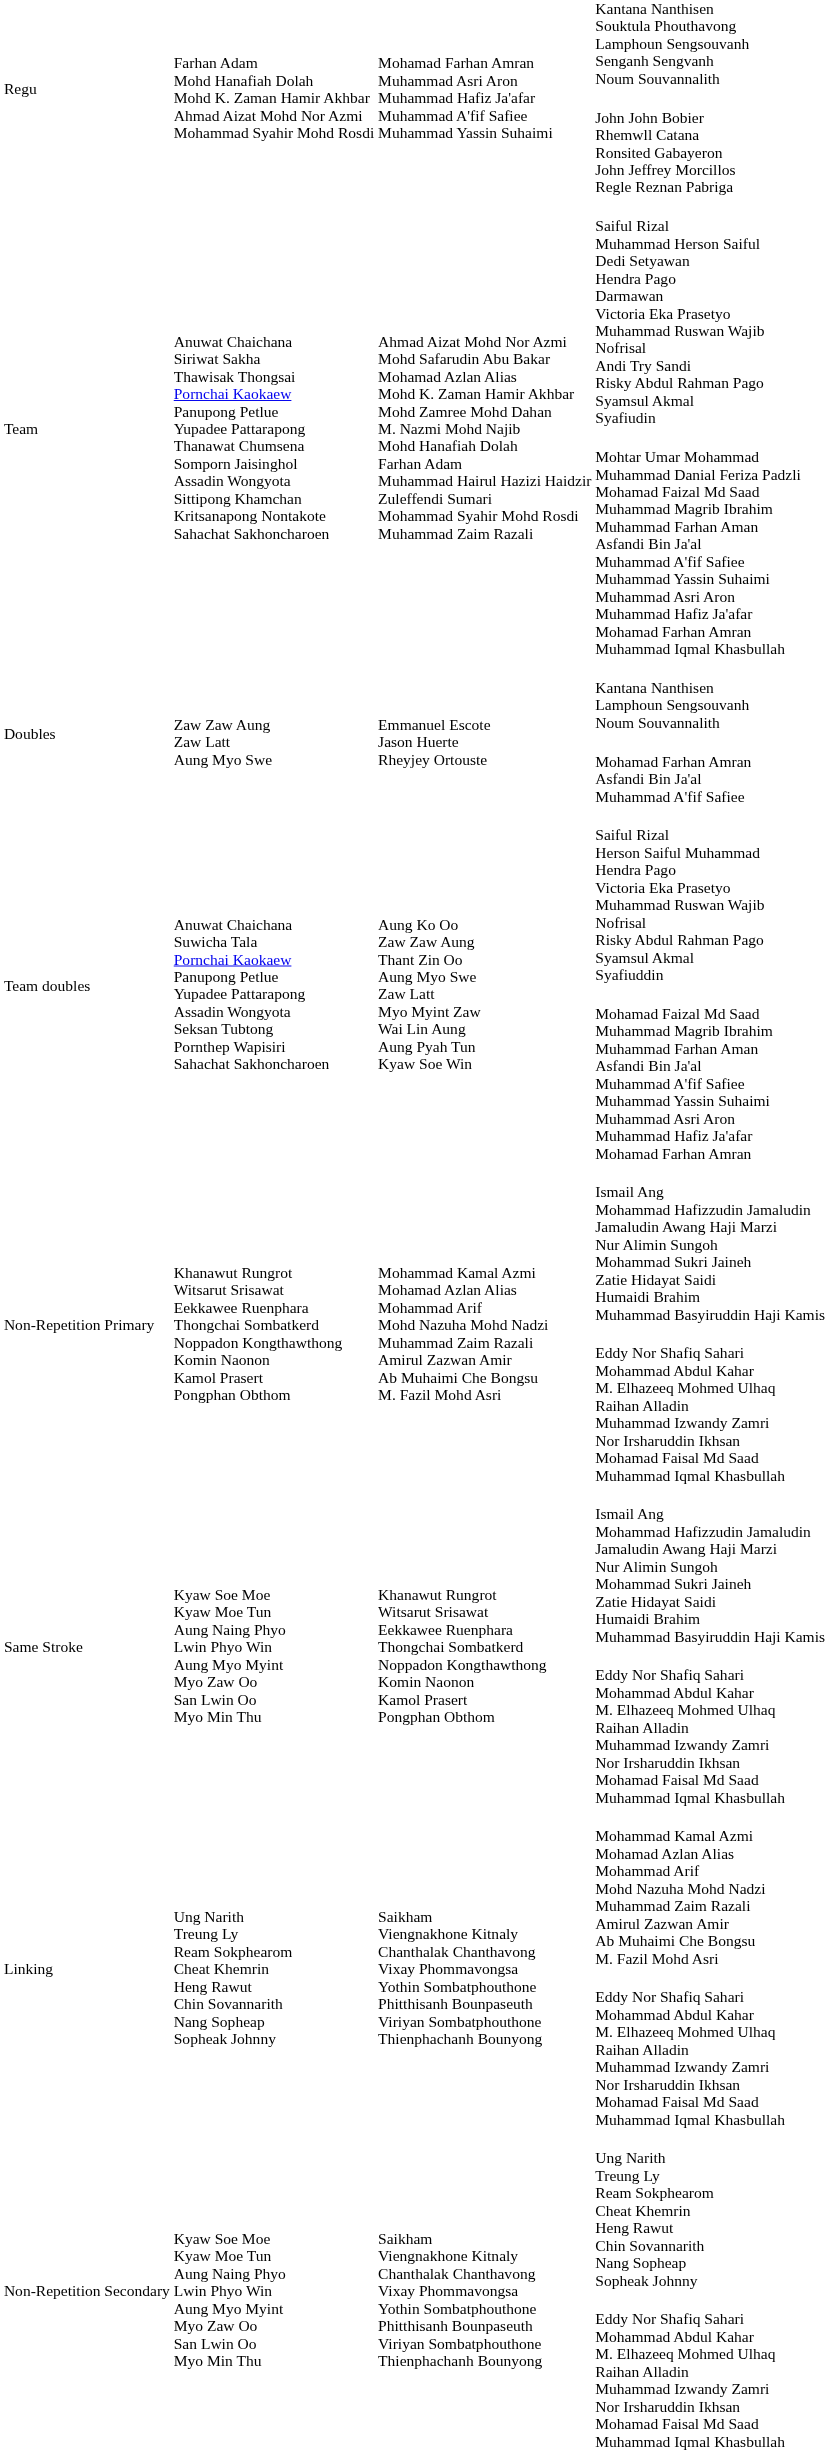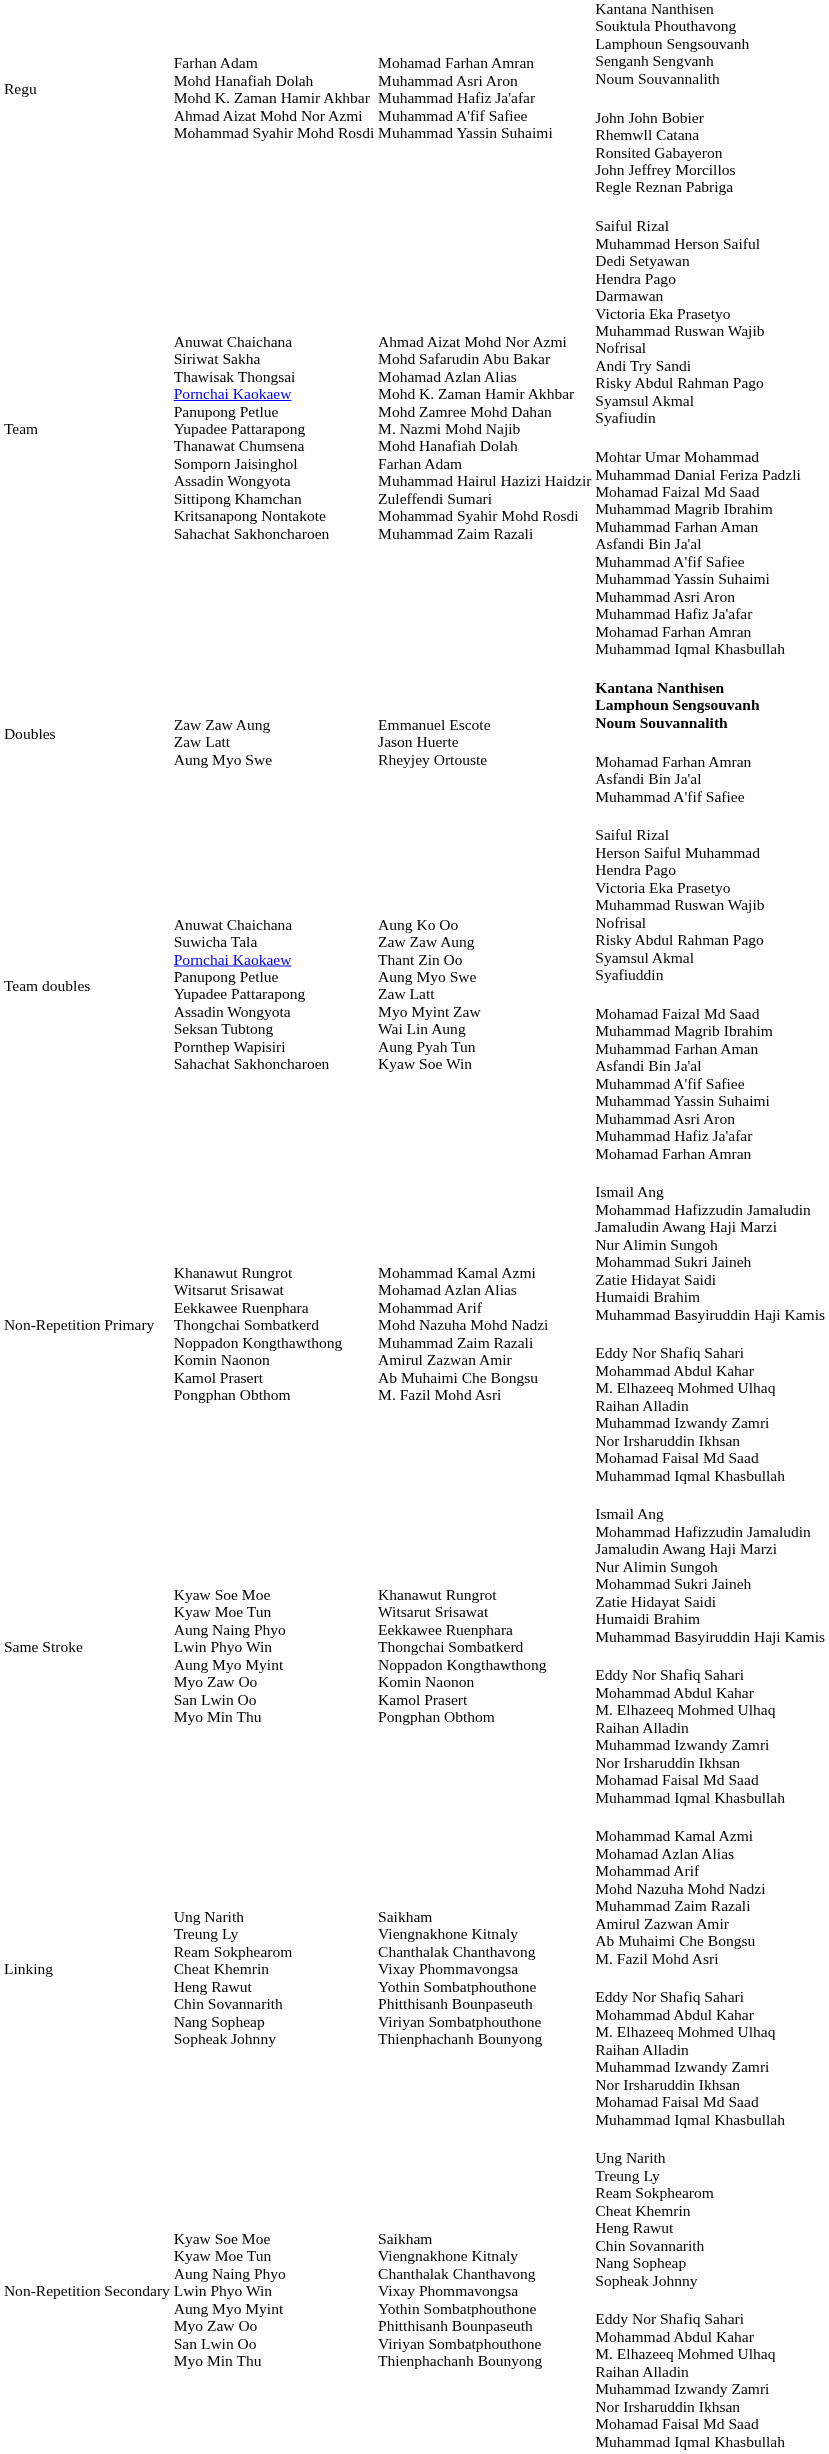(672, 705) normal -> (677, 705) bold
